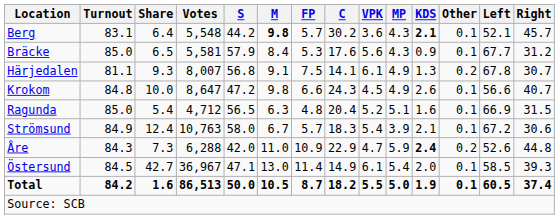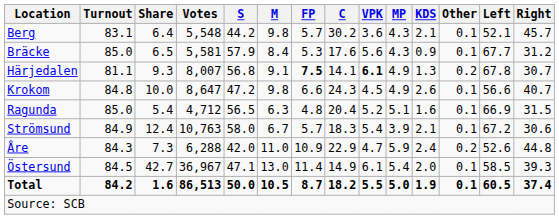(278, 33) bold -> (278, 33) normal
(426, 33) bold -> (426, 33) normal
(312, 71) normal -> (312, 71) bold
(372, 71) normal -> (372, 71) bold
(426, 147) bold -> (426, 147) normal
